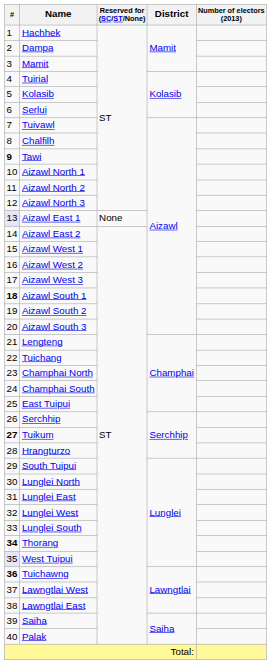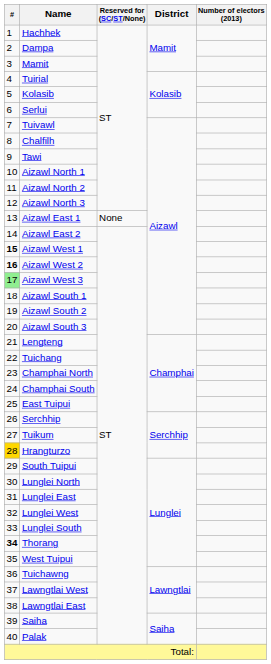(9, 156) bold -> (9, 156) normal
(12, 218) lavender background -> (12, 218) no background
(12, 249) normal -> (12, 249) bold
(12, 265) normal -> (12, 265) bold
(12, 280) no background -> (12, 280) lightgreen background
(12, 295) bold -> (12, 295) normal
(12, 435) bold -> (12, 435) normal
(12, 450) no background -> (12, 450) gold background
(12, 559) lavender background -> (12, 559) no background
(12, 574) bold -> (12, 574) normal
